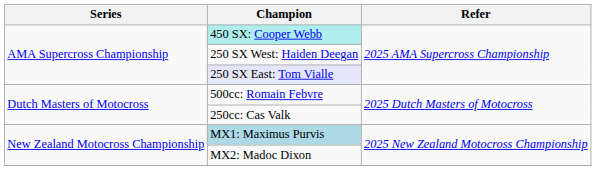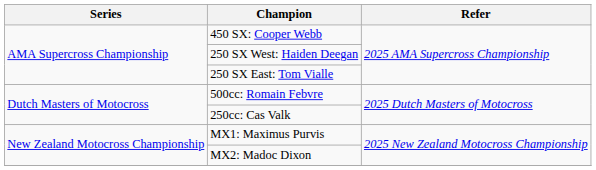(266, 34) paleturquoise background -> (266, 34) no background
(272, 74) lavender background -> (272, 74) no background
(267, 134) lightblue background -> (267, 134) no background
